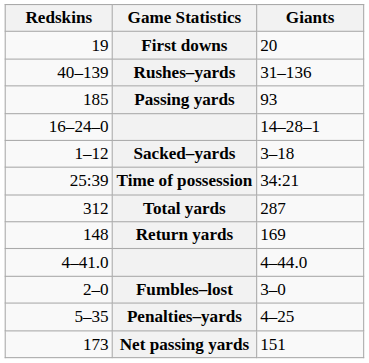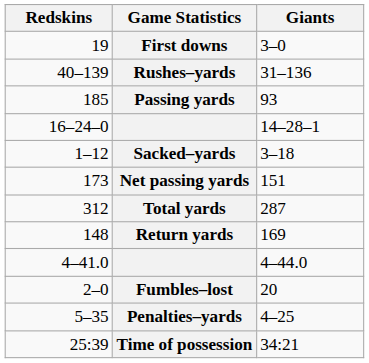(269, 45) 20 -> (273, 45) 3–0
rows swapped: (96, 343) <-> (89, 180)
(273, 289) 3–0 -> (269, 289) 20
